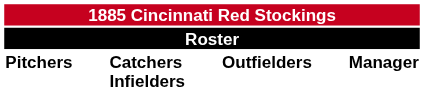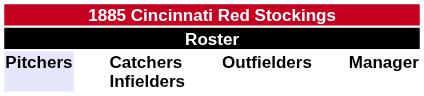(39, 62) no background -> (39, 62) lavender background
